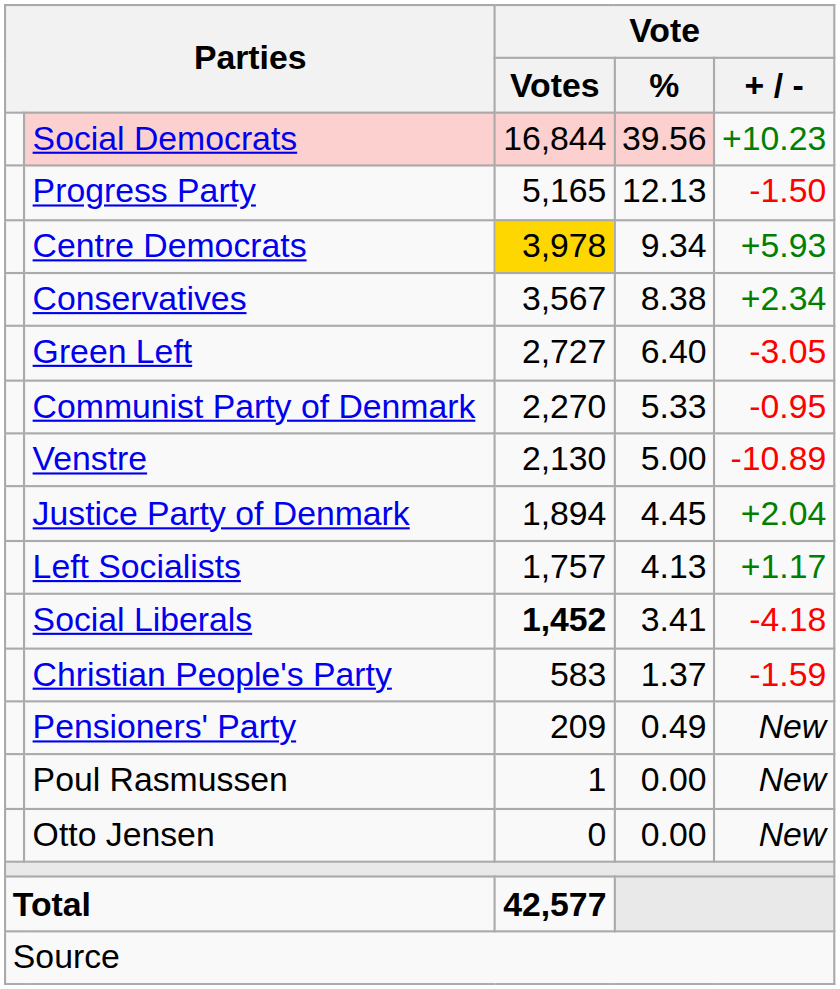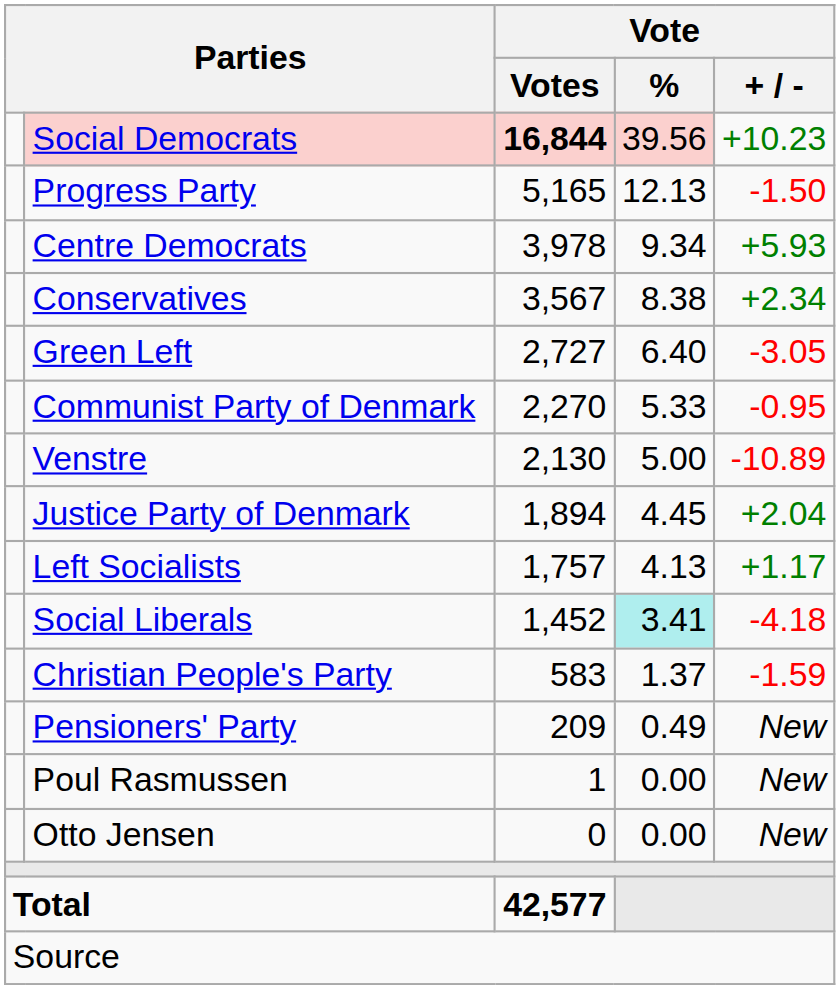(555, 138) normal -> (555, 138) bold
(564, 245) gold background -> (564, 245) no background
(564, 620) bold -> (564, 620) normal
(674, 620) no background -> (674, 620) paleturquoise background
